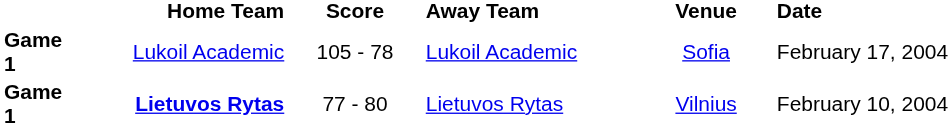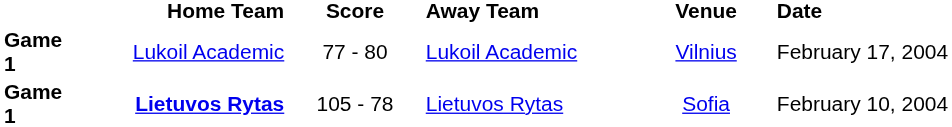(355, 52) 105 - 78 -> (355, 52) 77 - 80
(706, 52) Sofia -> (706, 52) Vilnius
(355, 104) 77 - 80 -> (355, 104) 105 - 78
(706, 104) Vilnius -> (706, 104) Sofia
